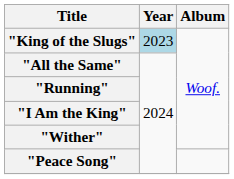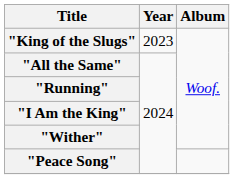(158, 40) lightblue background -> (158, 40) no background
